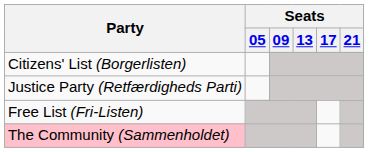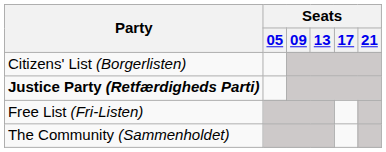(125, 87) normal -> (134, 87) bold
(119, 135) pink background -> (119, 135) no background
